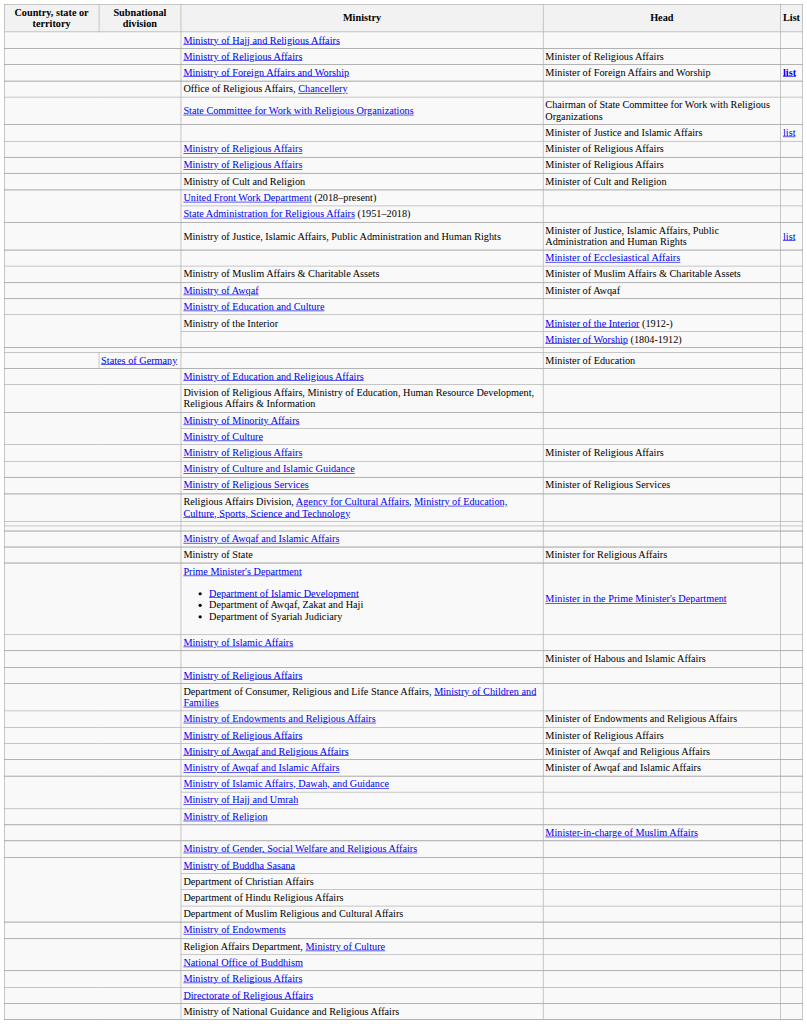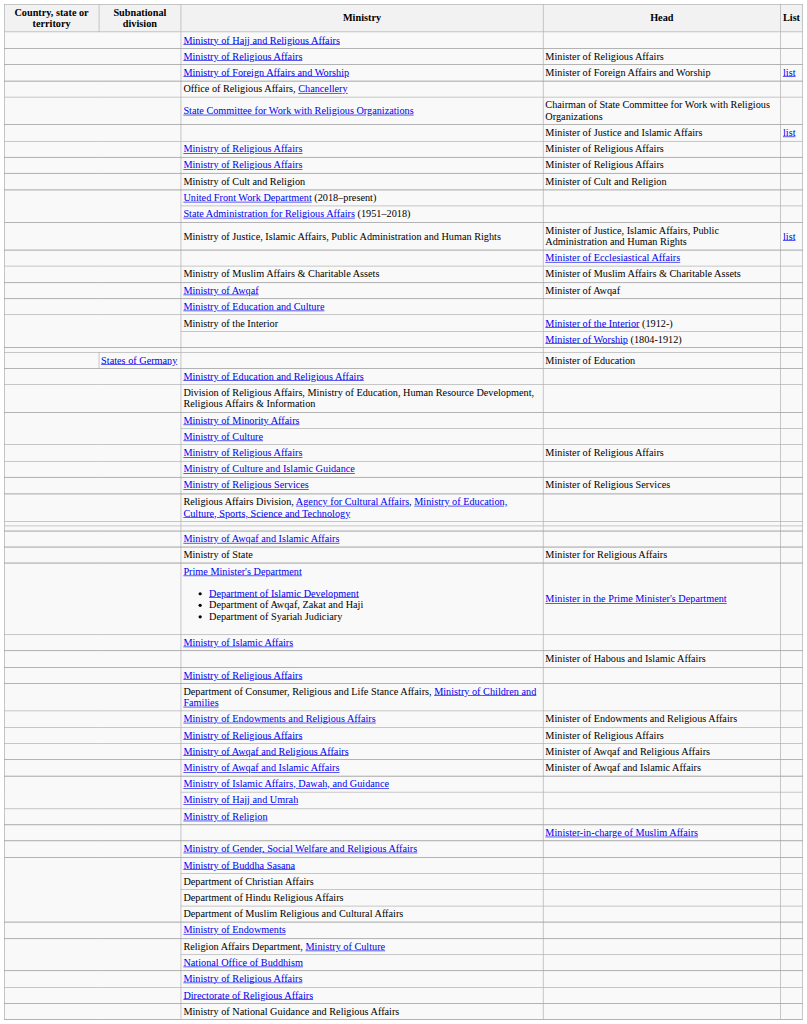(789, 72) bold -> (789, 72) normal
